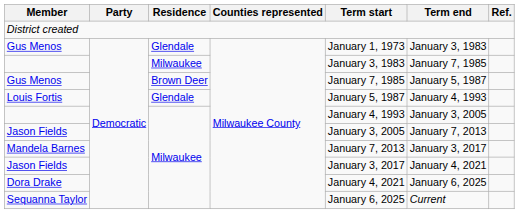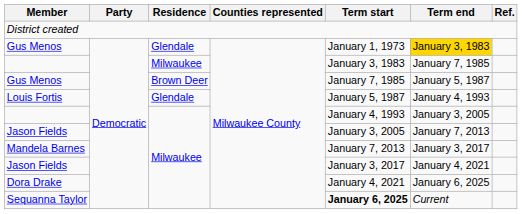(448, 47) no background -> (451, 47) gold background
(366, 200) normal -> (368, 200) bold
